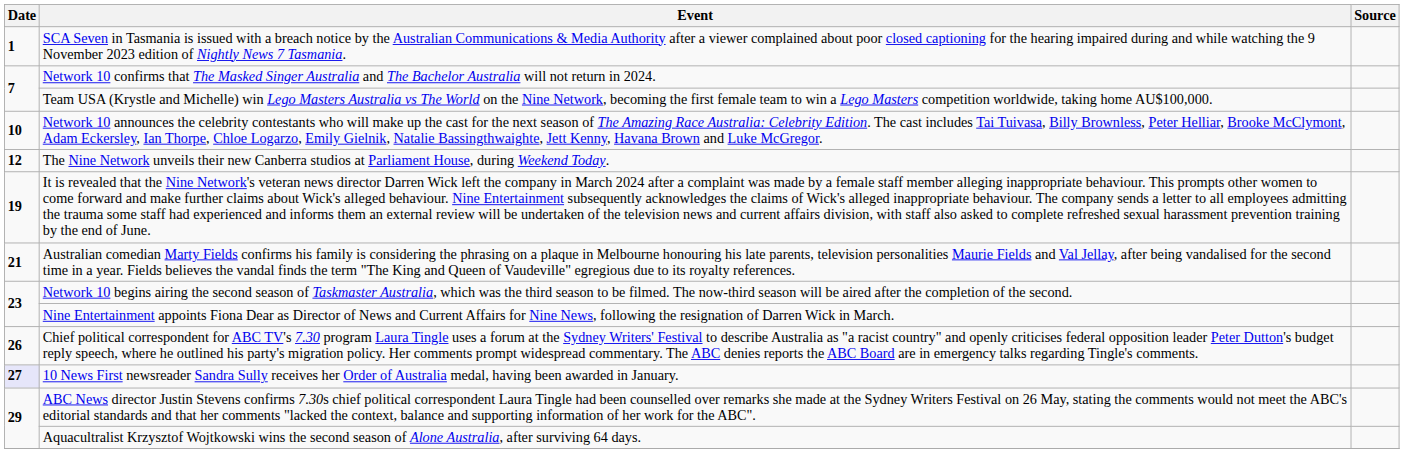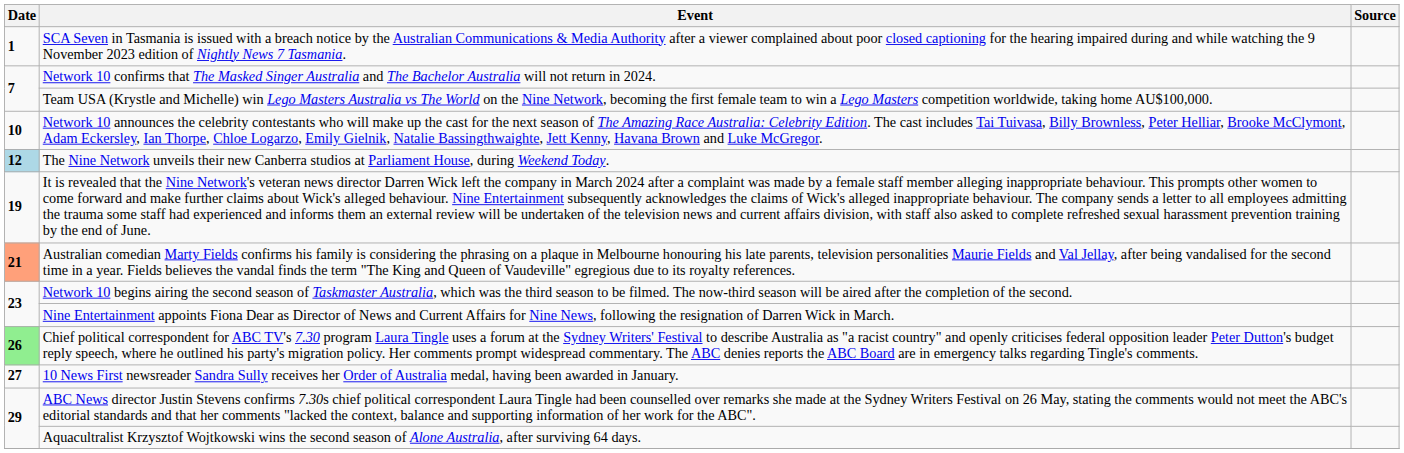(15, 160) no background -> (15, 160) lightblue background
(15, 261) no background -> (15, 261) lightsalmon background
(15, 345) no background -> (15, 345) lightgreen background
(15, 376) lavender background -> (15, 376) no background
